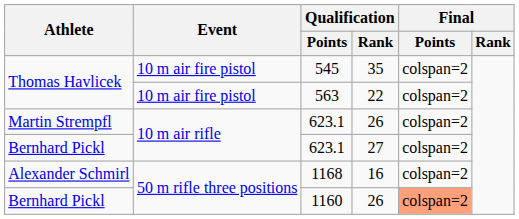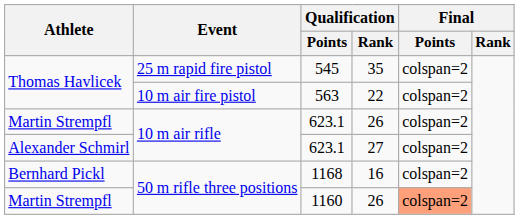(196, 69) 10 m air fire pistol -> (204, 69) 25 m rapid fire pistol
(56, 148) Bernhard Pickl -> (69, 148) Alexander Schmirl
(69, 174) Alexander Schmirl -> (56, 174) Bernhard Pickl
(56, 201) Bernhard Pickl -> (60, 201) Martin Strempfl
